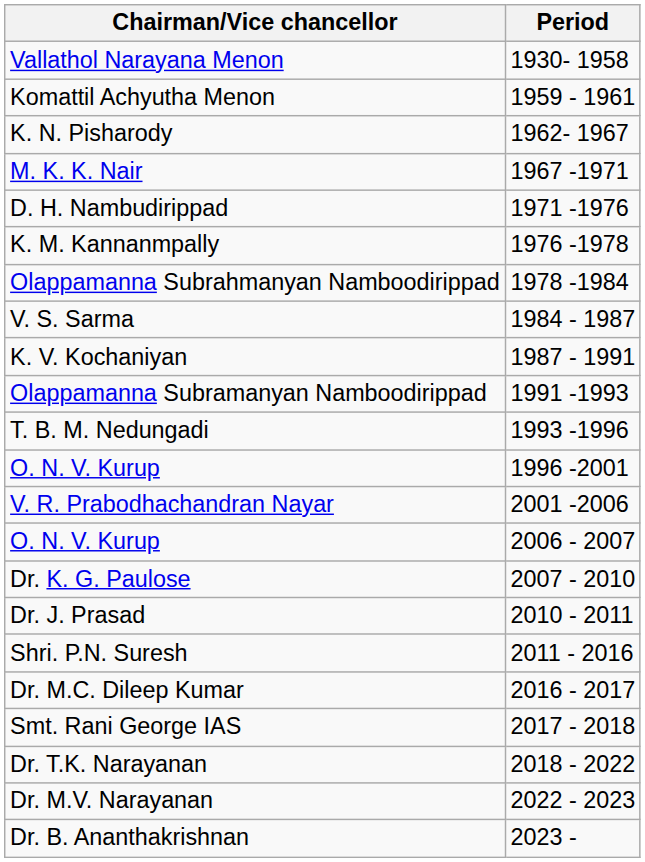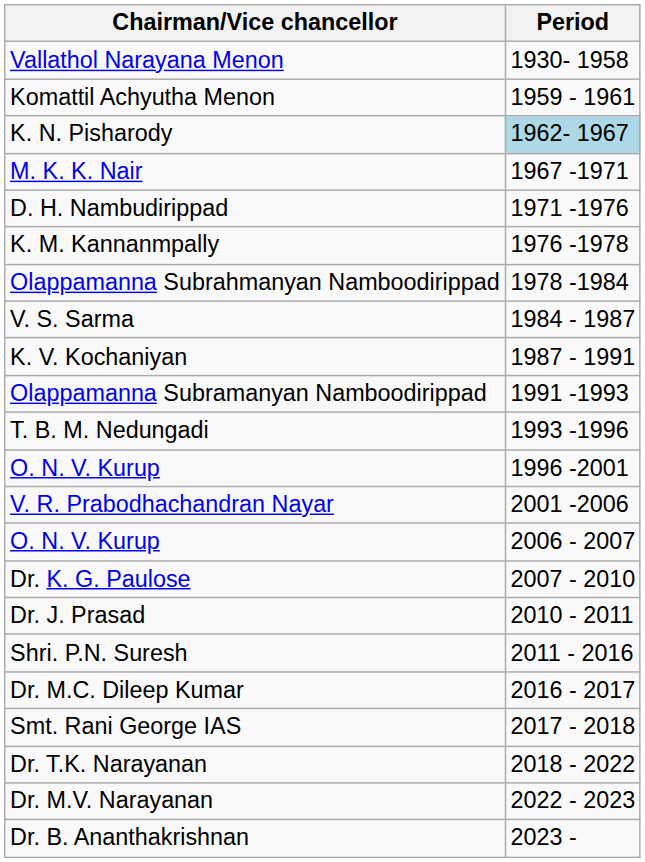(570, 134) no background -> (570, 134) lightblue background
